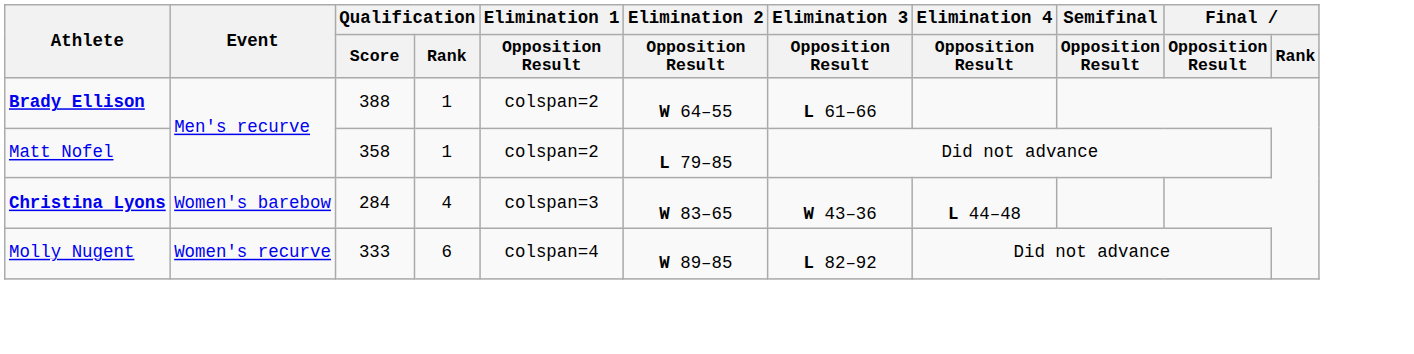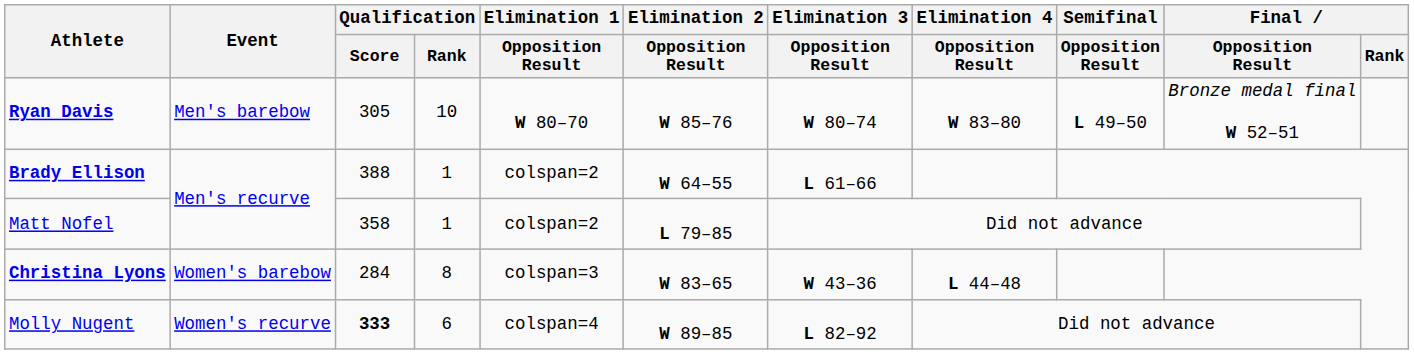+ row: (61, 113)
(447, 203) 4 -> (447, 274) 8
(375, 253) normal -> (375, 324) bold
